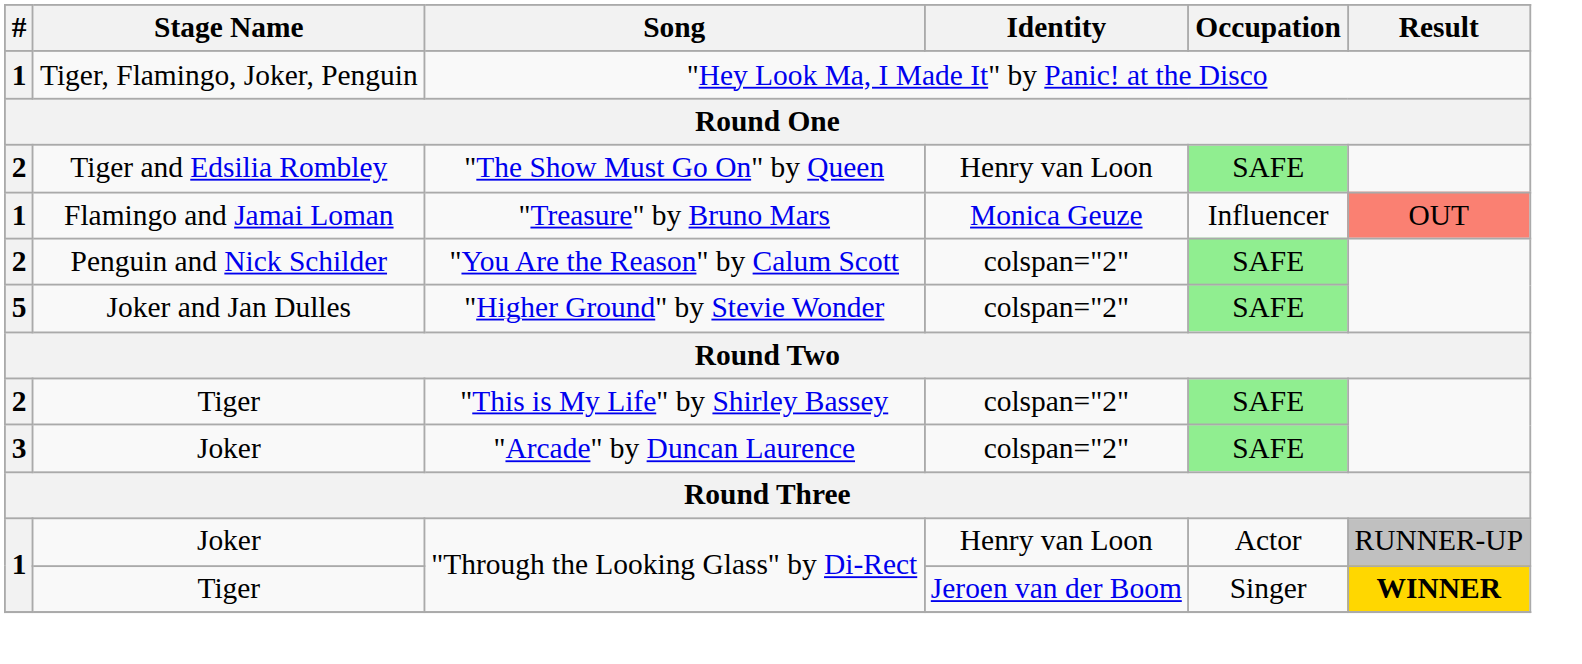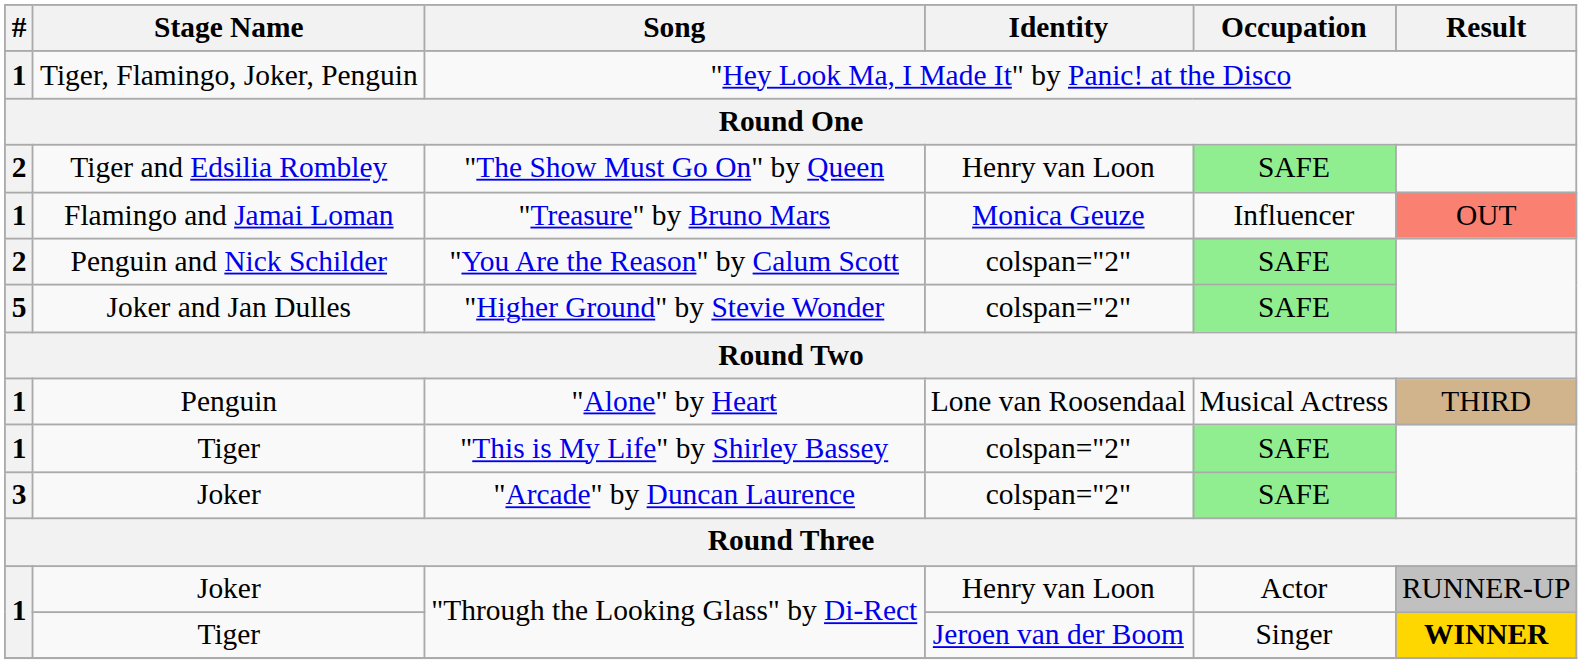+ row: (229, 401)
(19, 401) 2 -> (19, 448) 1
